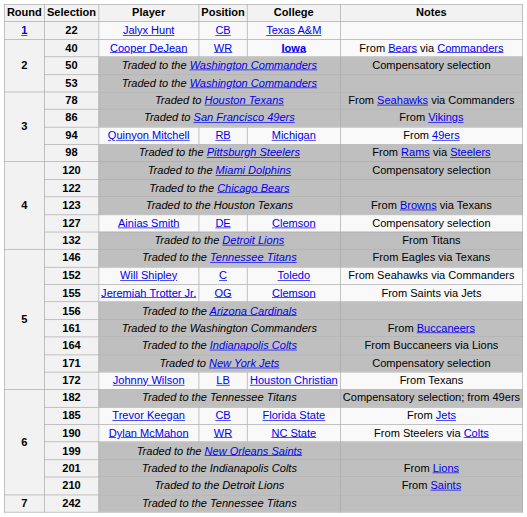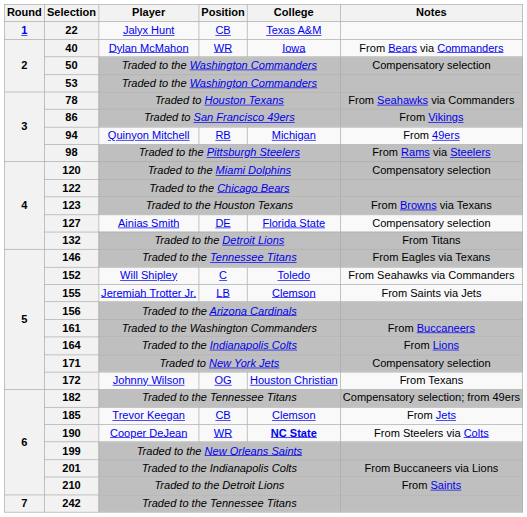(149, 48) Cooper DeJean -> (149, 48) Dylan McMahon
(294, 48) bold -> (294, 48) normal
(294, 223) Clemson -> (294, 223) Florida State
(223, 293) OG -> (223, 293) LB
(431, 345) From Buccaneers via Lions -> (431, 345) From Lions
(223, 380) LB -> (223, 380) OG
(294, 415) Florida State -> (294, 415) Clemson
(149, 433) Dylan McMahon -> (149, 433) Cooper DeJean
(294, 433) normal -> (294, 433) bold
(431, 468) From Lions -> (431, 468) From Buccaneers via Lions
